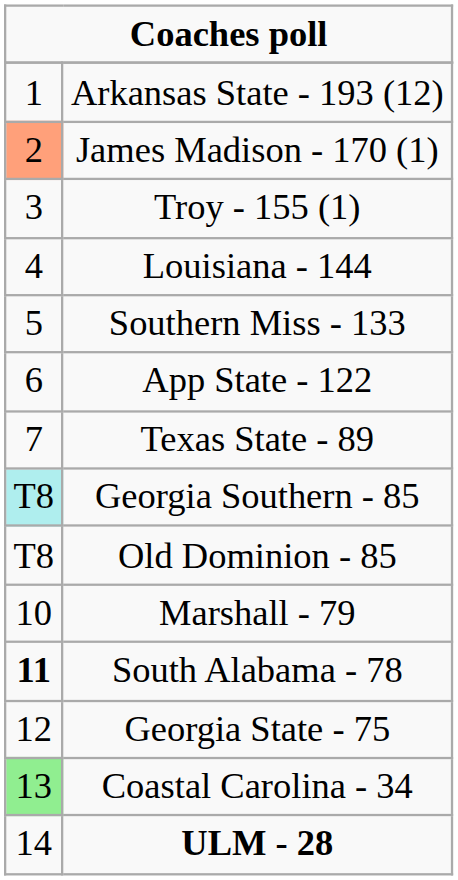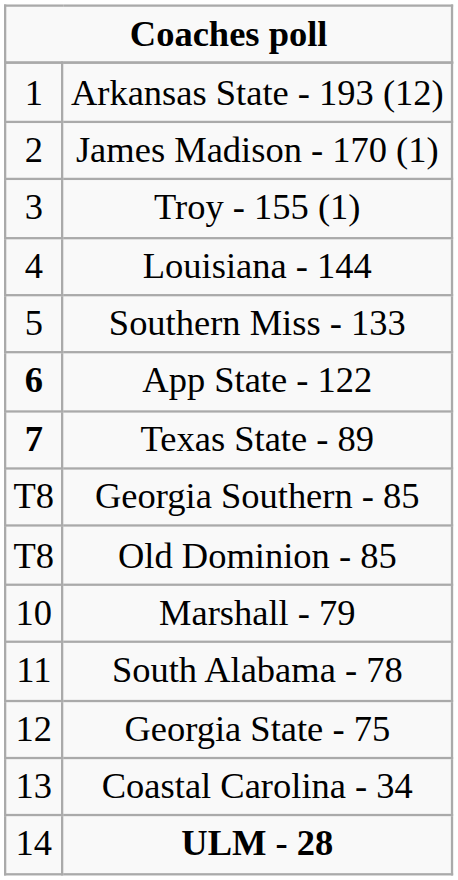(34, 149) lightsalmon background -> (34, 149) no background
(34, 381) normal -> (34, 381) bold
(34, 438) normal -> (34, 438) bold
(34, 496) paleturquoise background -> (34, 496) no background
(34, 670) bold -> (34, 670) normal
(34, 786) lightgreen background -> (34, 786) no background
